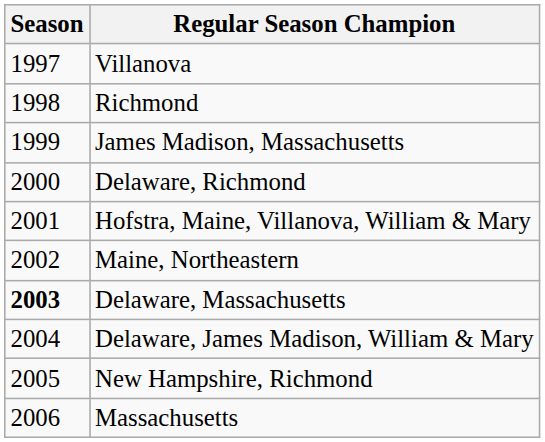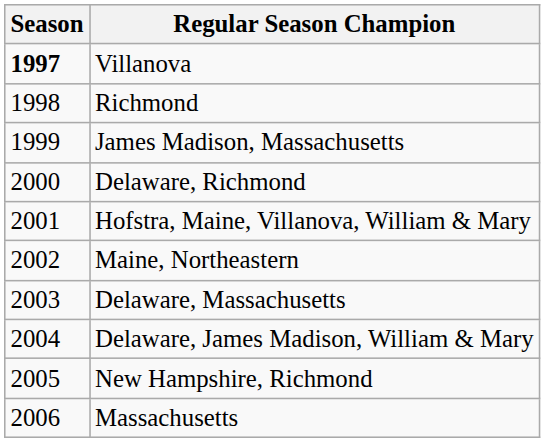(35, 63) normal -> (35, 63) bold
(35, 299) bold -> (35, 299) normal
